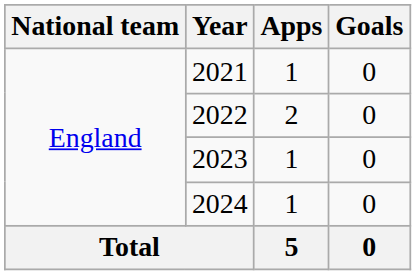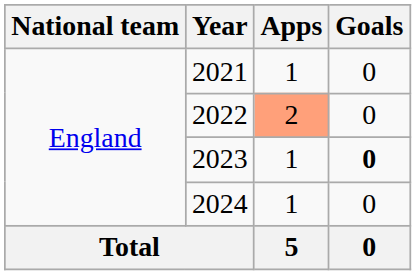(291, 114) no background -> (291, 114) lightsalmon background
(369, 159) normal -> (369, 159) bold
